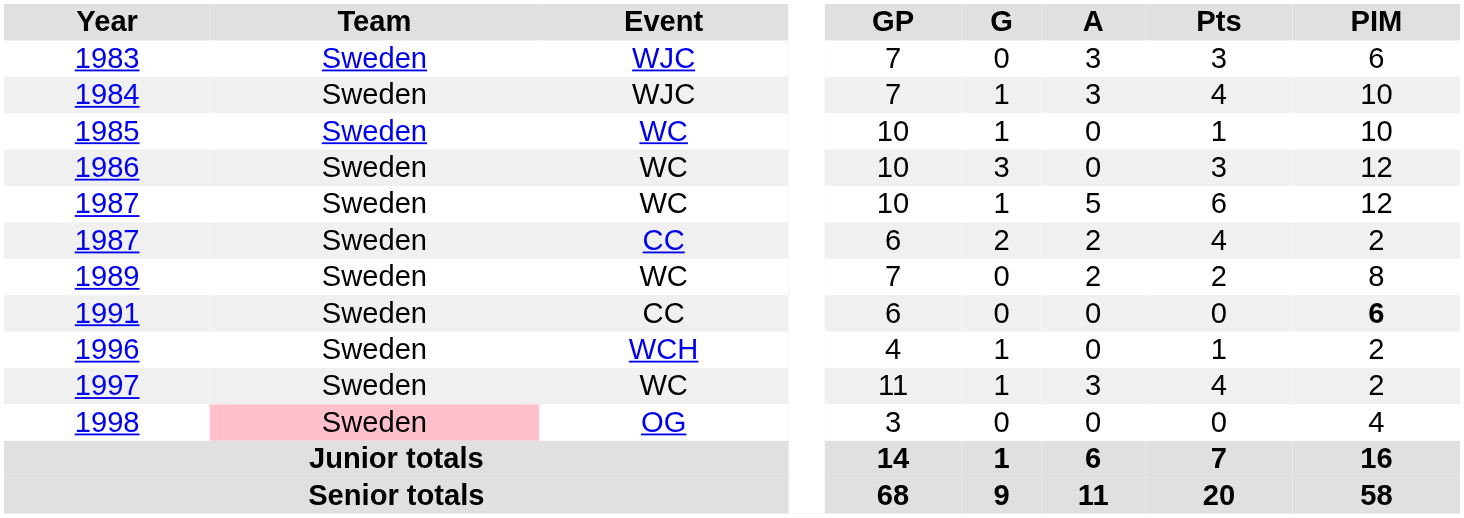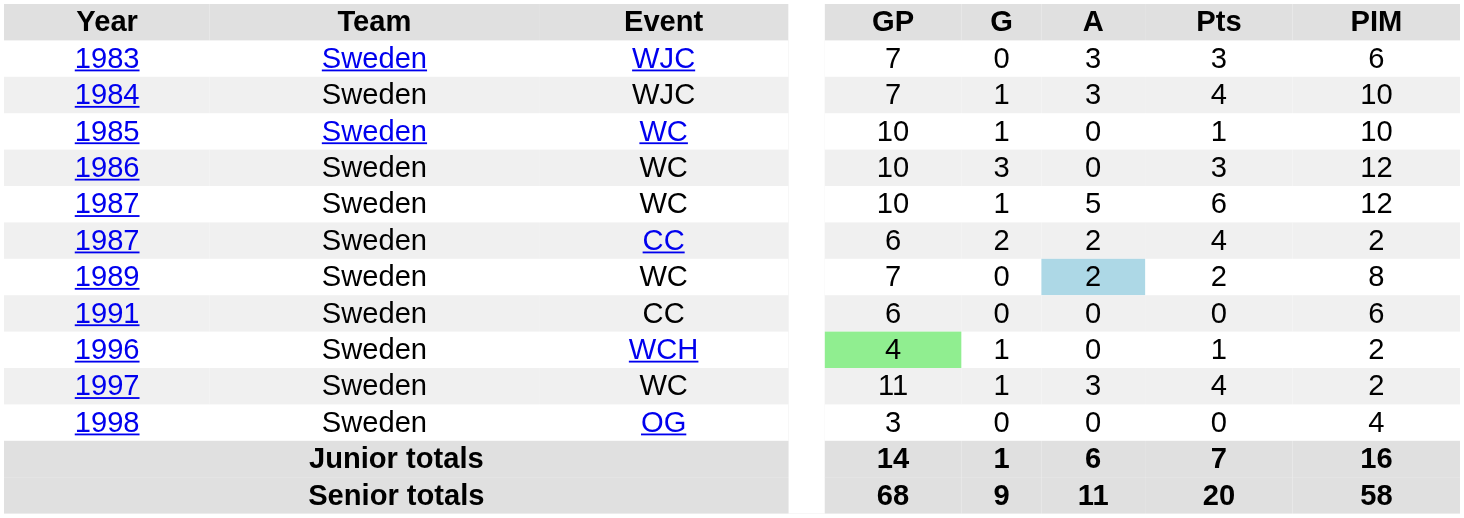(1093, 276) no background -> (1093, 276) lightblue background
(1376, 312) bold -> (1376, 312) normal
(893, 349) no background -> (893, 349) lightgreen background
(374, 422) pink background -> (374, 422) no background
